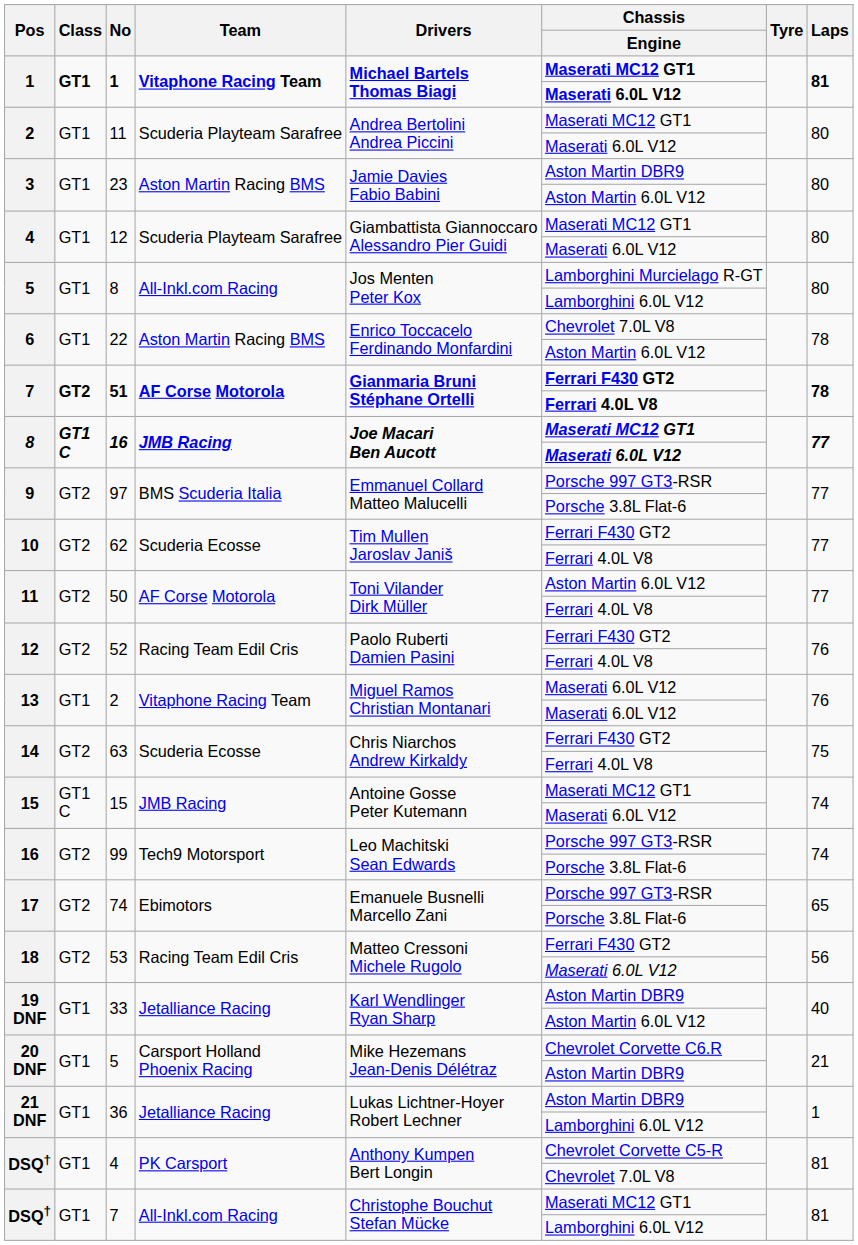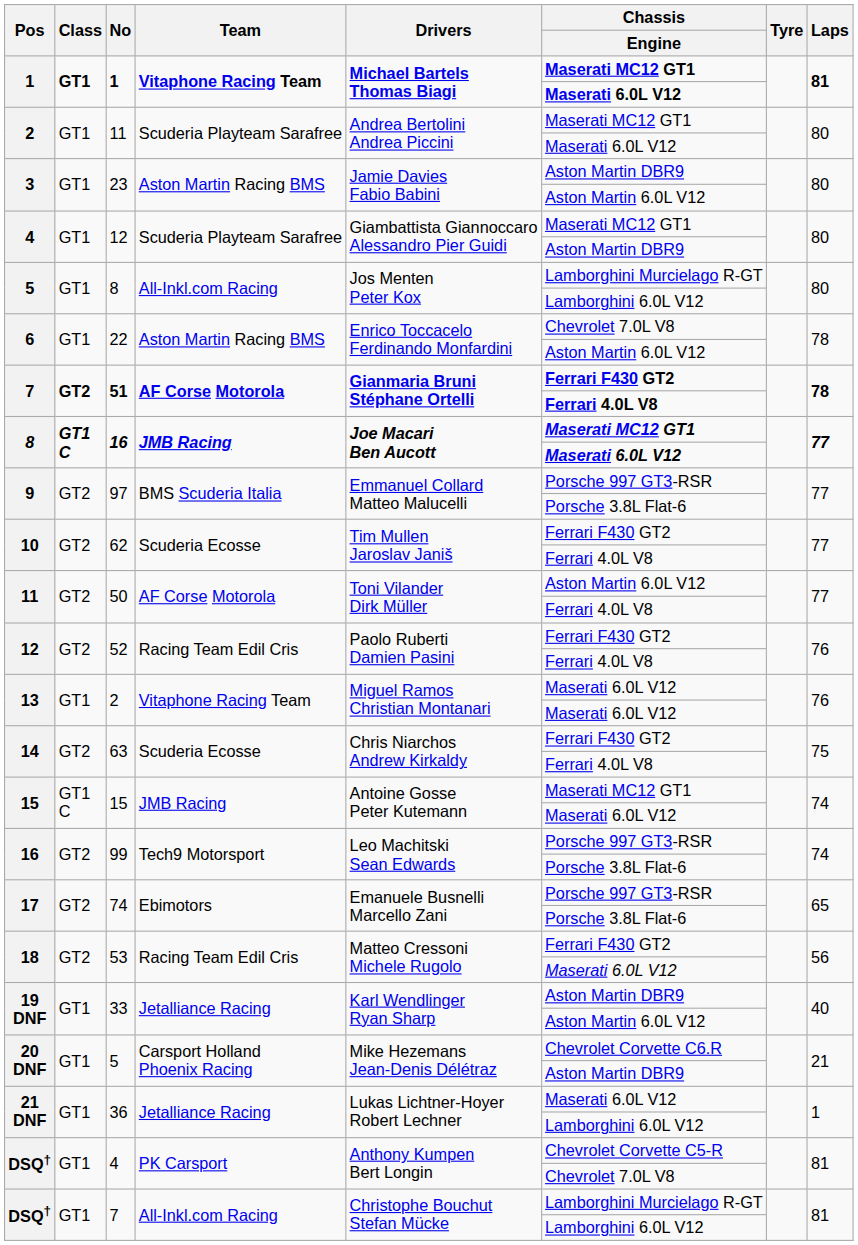(611, 249) Maserati 6.0L V12 -> (615, 249) Aston Martin DBR9
(615, 1099) Aston Martin DBR9 -> (611, 1099) Maserati 6.0L V12
(618, 1202) Maserati MC12 GT1 -> (654, 1202) Lamborghini Murcielago R-GT
